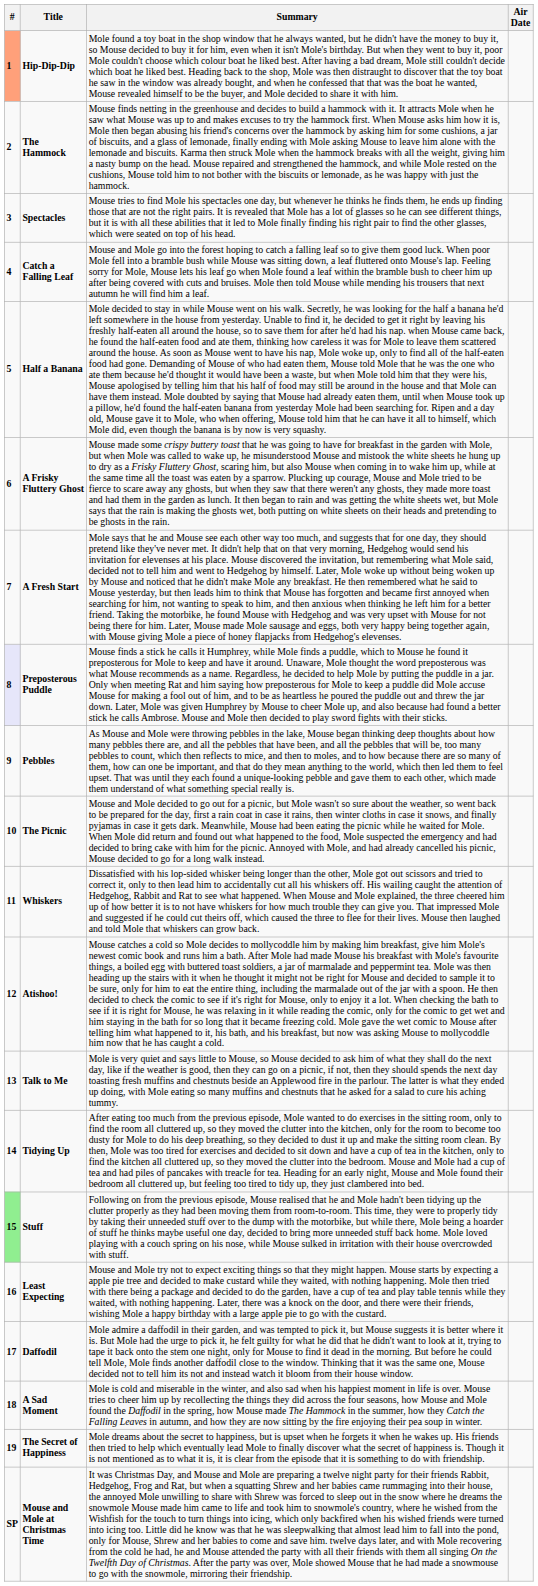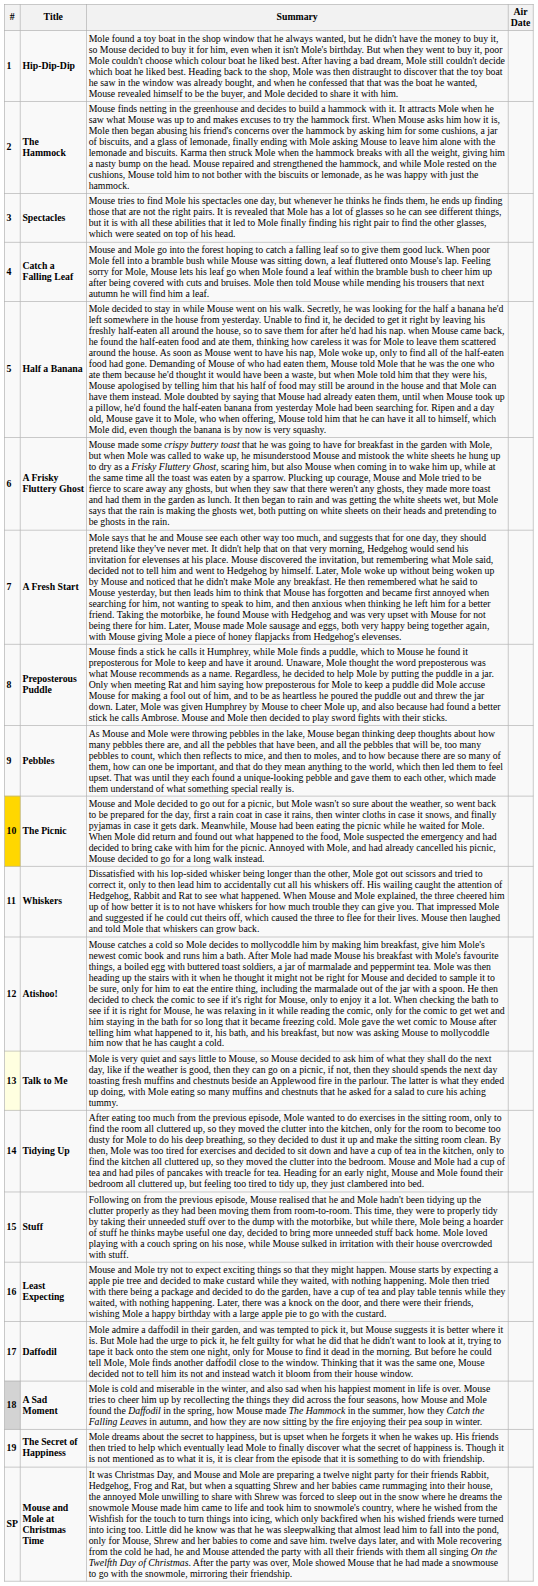(9, 66) lightsalmon background -> (9, 66) no background
(9, 685) lavender background -> (9, 685) no background
(11, 831) no background -> (11, 831) gold background
(11, 1080) no background -> (11, 1080) lightyellow background
(11, 1227) lightgreen background -> (11, 1227) no background
(11, 1405) no background -> (11, 1405) lightgrey background
